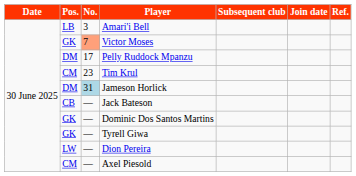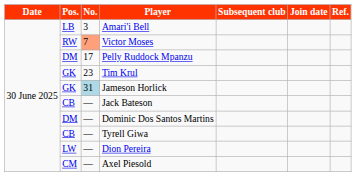(69, 42) GK -> (70, 42) RW
(70, 73) CM -> (69, 73) GK
(70, 88) DM -> (69, 88) GK
(69, 118) GK -> (70, 118) DM
(69, 133) GK -> (69, 133) CB
